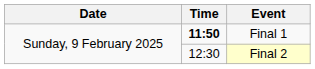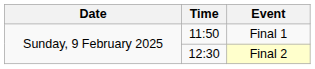(204, 34) bold -> (204, 34) normal
